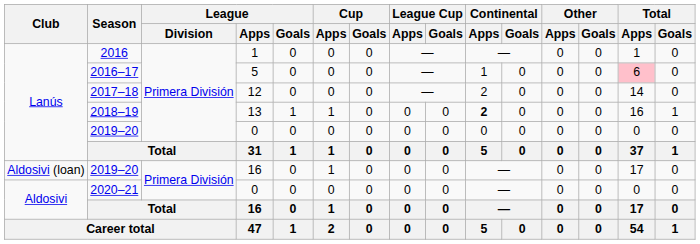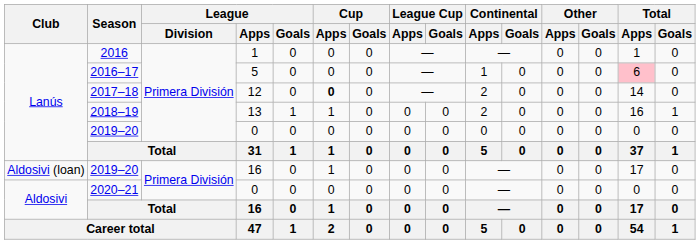(331, 92) normal -> (331, 92) bold
(484, 111) bold -> (484, 111) normal
